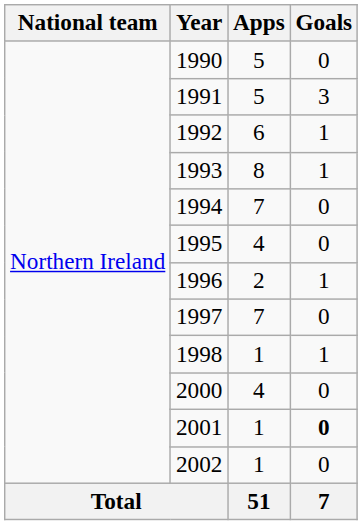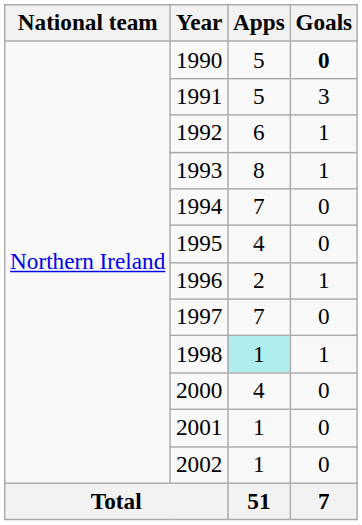(324, 59) normal -> (324, 59) bold
(259, 354) no background -> (259, 354) paleturquoise background
(324, 427) bold -> (324, 427) normal
